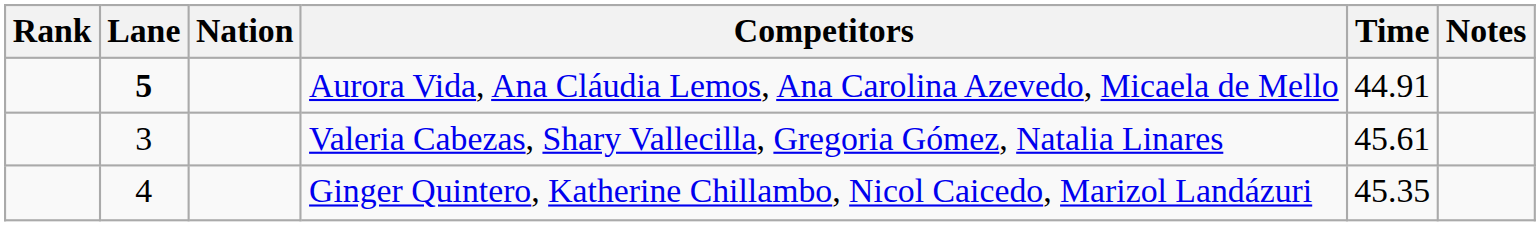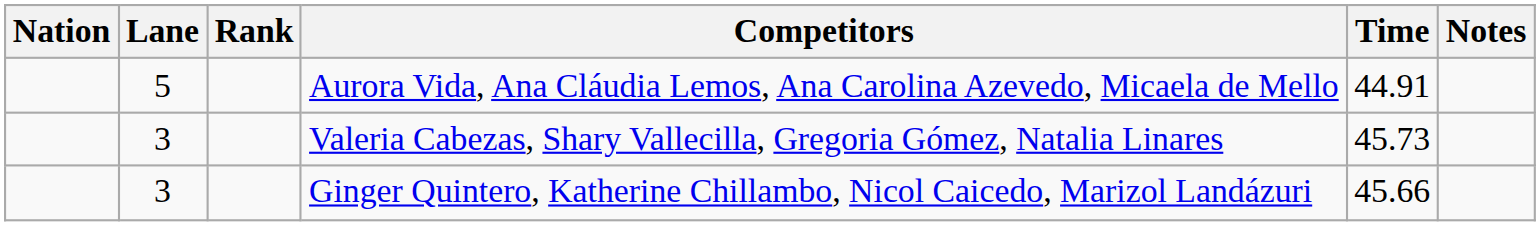columns swapped: (52, 31) <-> (245, 31)
(144, 84) bold -> (163, 84) normal
(1392, 138) 45.61 -> (1392, 138) 45.73
(144, 191) 4 -> (163, 191) 3
(1392, 191) 45.35 -> (1392, 191) 45.66
